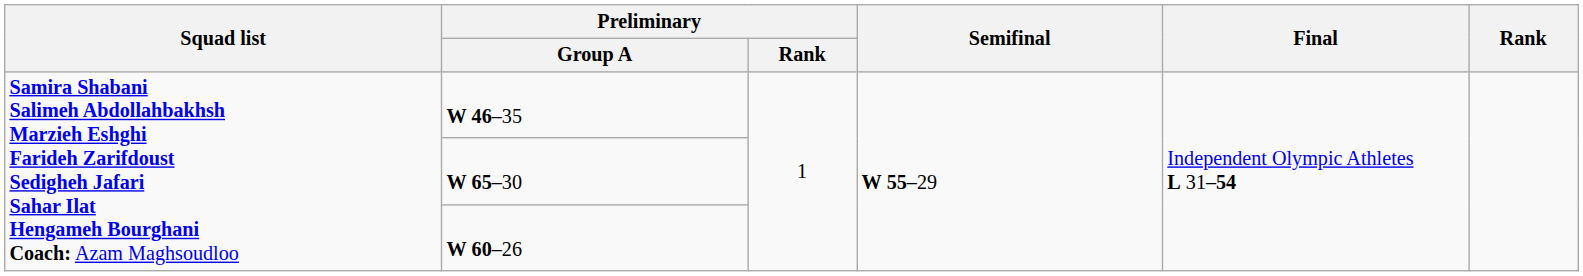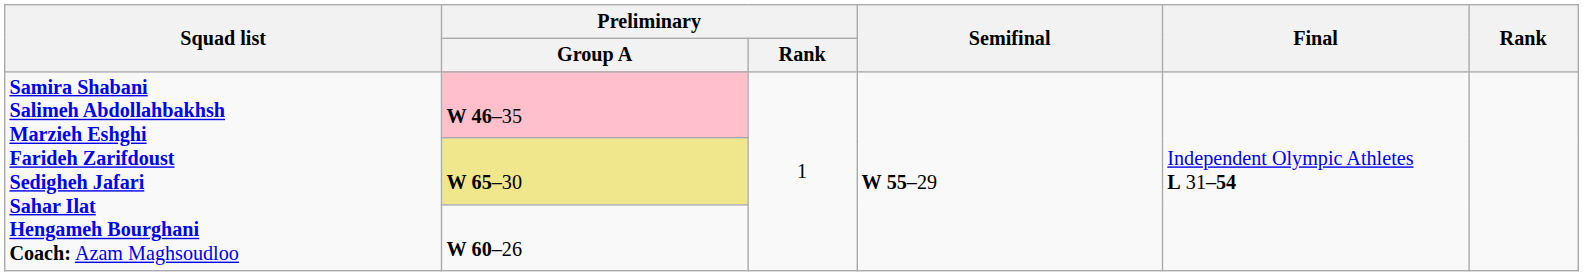(484, 116) no background -> (484, 116) pink background
(484, 183) no background -> (484, 183) khaki background
